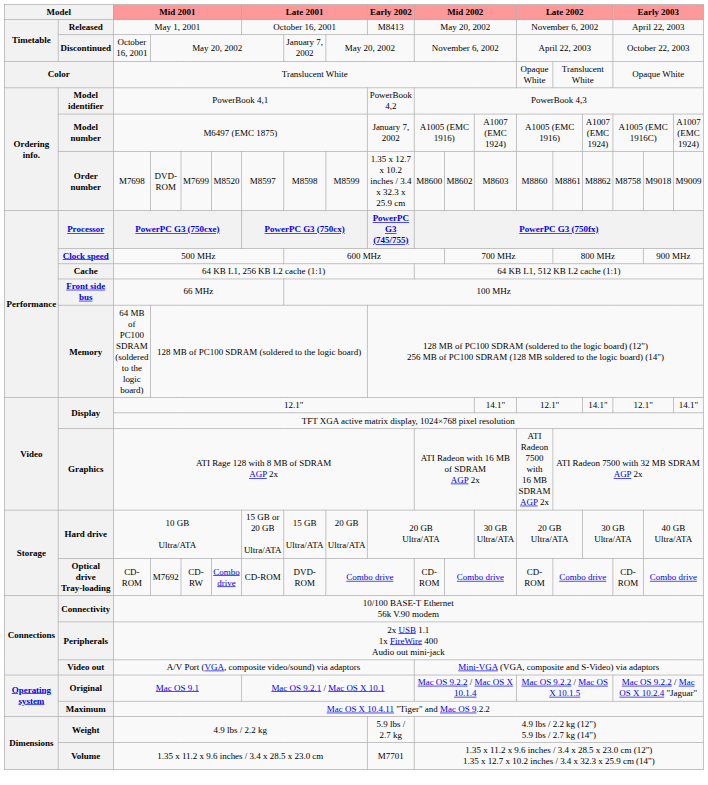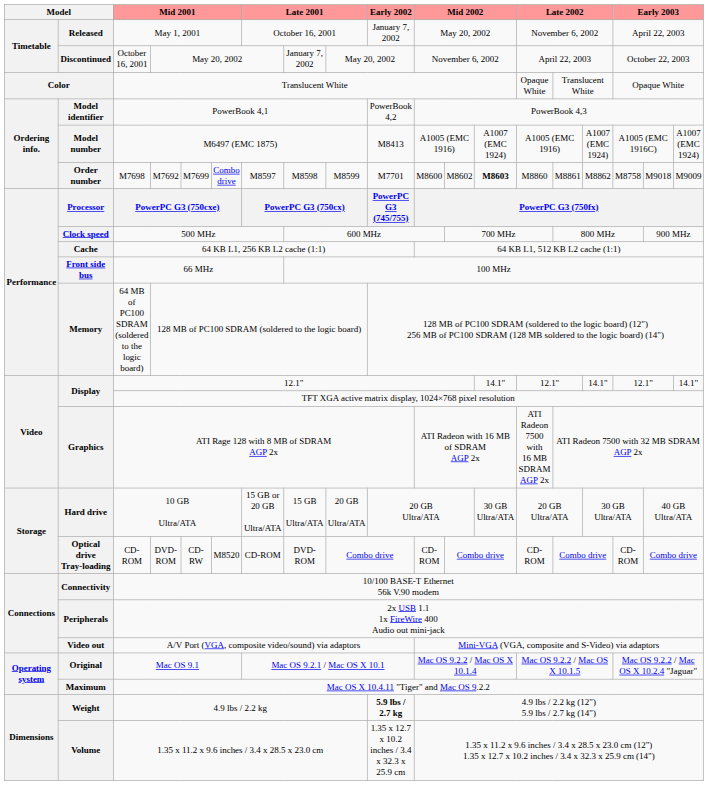(391, 27) M8413 -> (391, 32) January 7, 2002
(391, 132) January 7, 2002 -> (391, 143) M8413
(166, 181) DVD-ROM -> (166, 175) M7692
(226, 181) M8520 -> (226, 175) Combo drive
(391, 181) 1.35 x 12.7 x 10.2 inches / 3.4 x 32.3 x 25.9 cm -> (391, 175) M7701
(495, 181) normal -> (495, 175) bold
(166, 577) M7692 -> (166, 555) DVD-ROM
(226, 577) Combo drive -> (226, 555) M8520
(391, 729) normal -> (391, 707) bold
(391, 756) M7701 -> (391, 750) 1.35 x 12.7 x 10.2 inches / 3.4 x 32.3 x 25.9 cm
